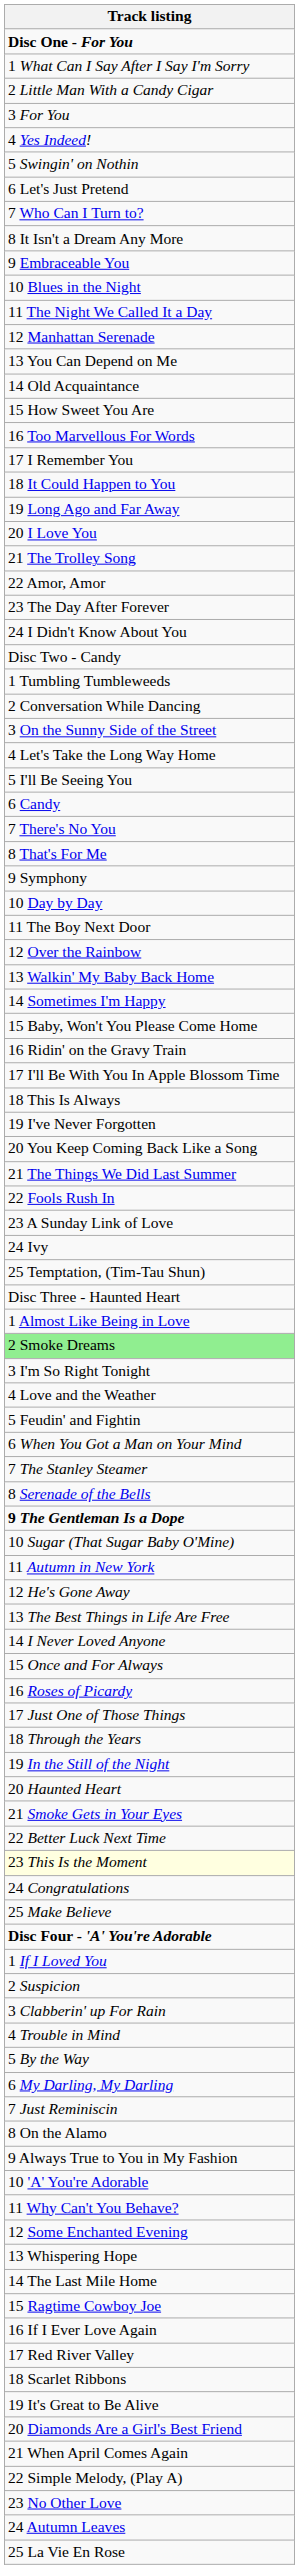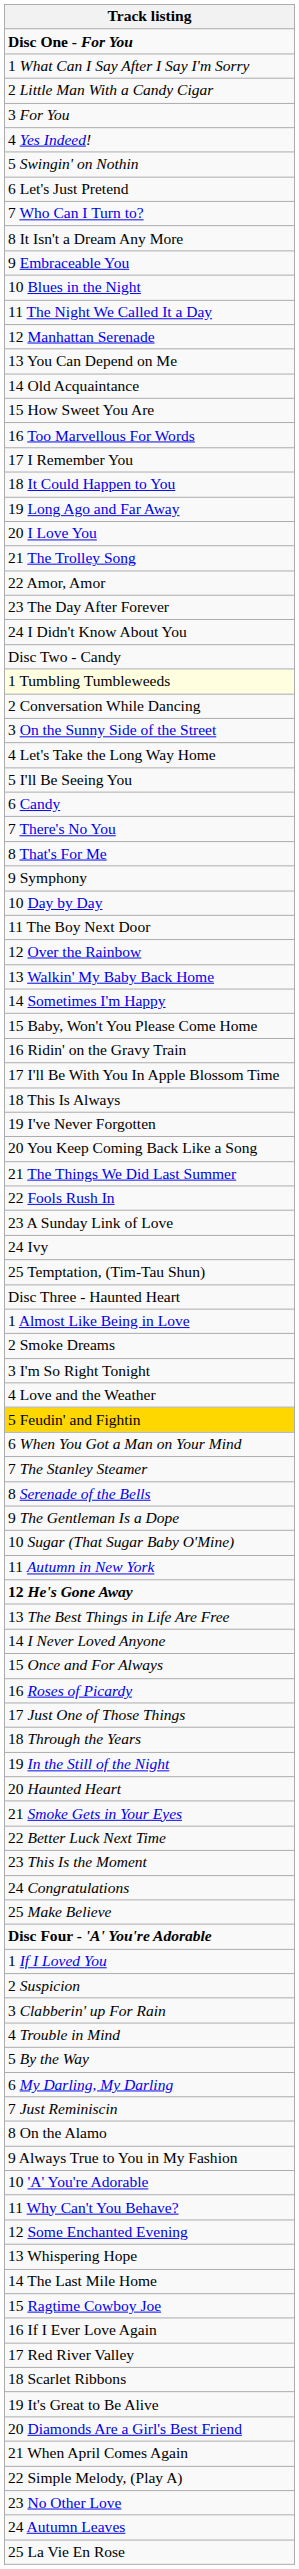(89, 681) no background -> (89, 681) lightyellow background
(62, 1345) lightgreen background -> (62, 1345) no background
(74, 1419) no background -> (74, 1419) gold background
(96, 1518) bold -> (94, 1518) normal
(69, 1592) normal -> (70, 1592) bold
(77, 1862) lightyellow background -> (77, 1862) no background
